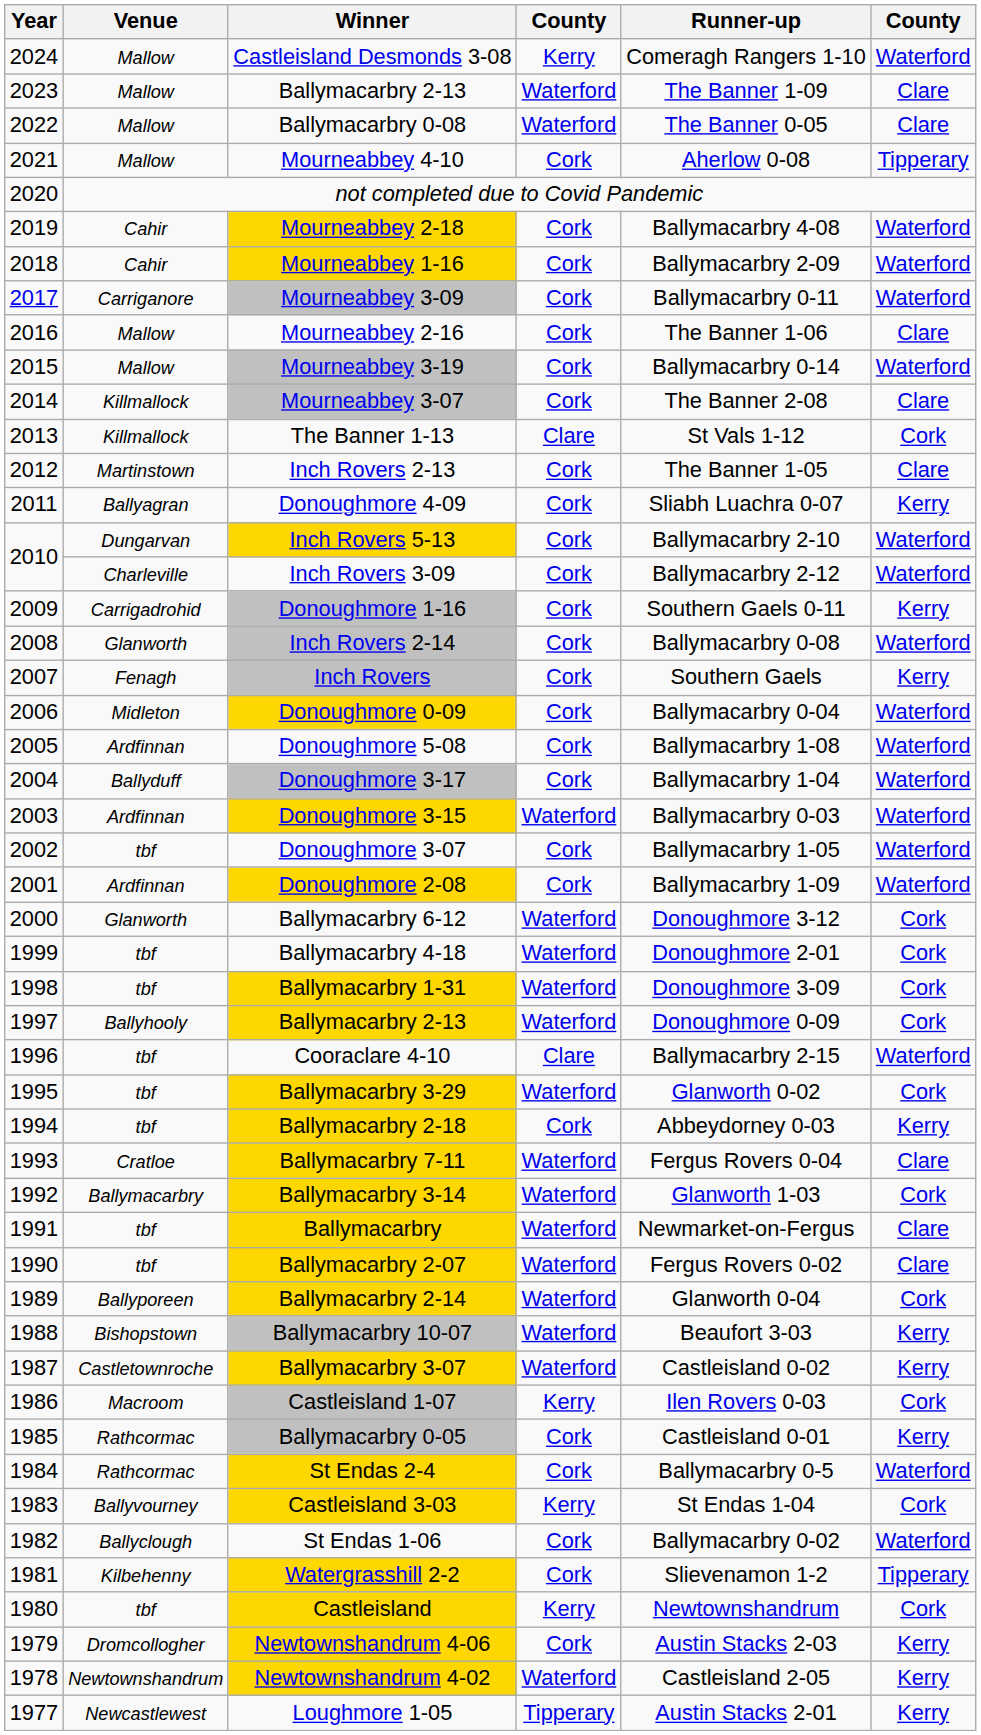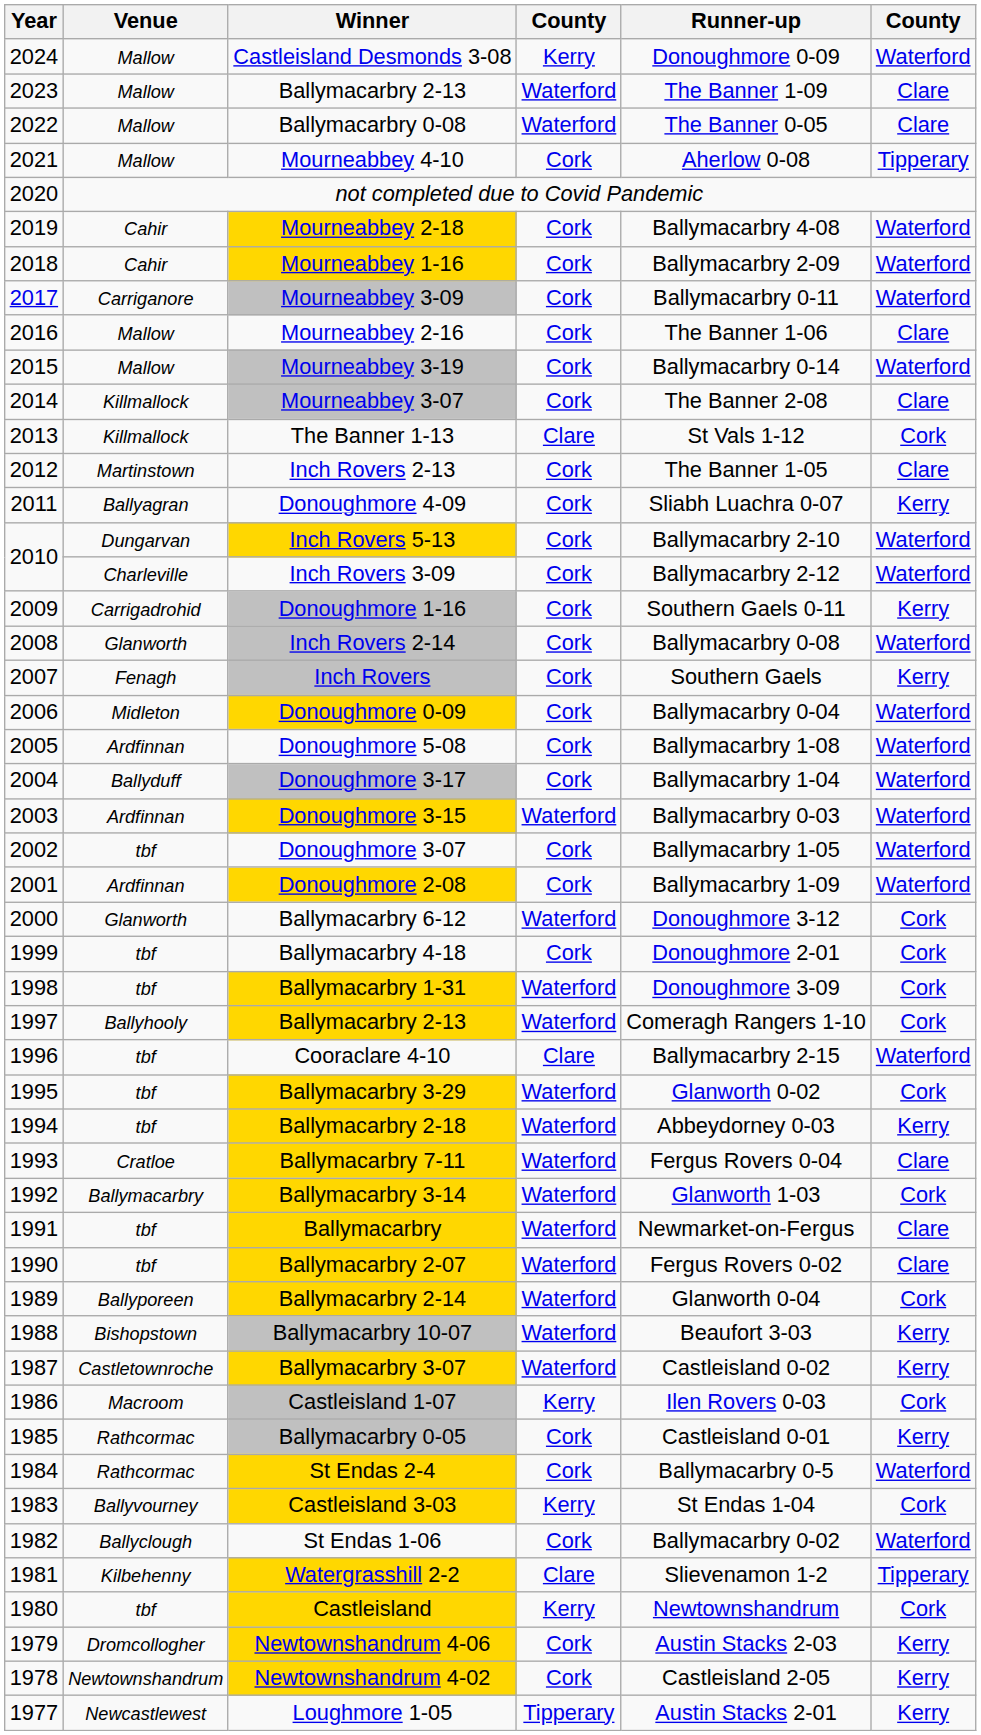(746, 56) Comeragh Rangers 1-10 -> (746, 56) Donoughmore 0-09
(569, 953) Waterford -> (569, 953) Cork
(746, 1022) Donoughmore 0-09 -> (746, 1022) Comeragh Rangers 1-10
(569, 1126) Cork -> (569, 1126) Waterford
(569, 1574) Cork -> (569, 1574) Clare
(569, 1678) Waterford -> (569, 1678) Cork
